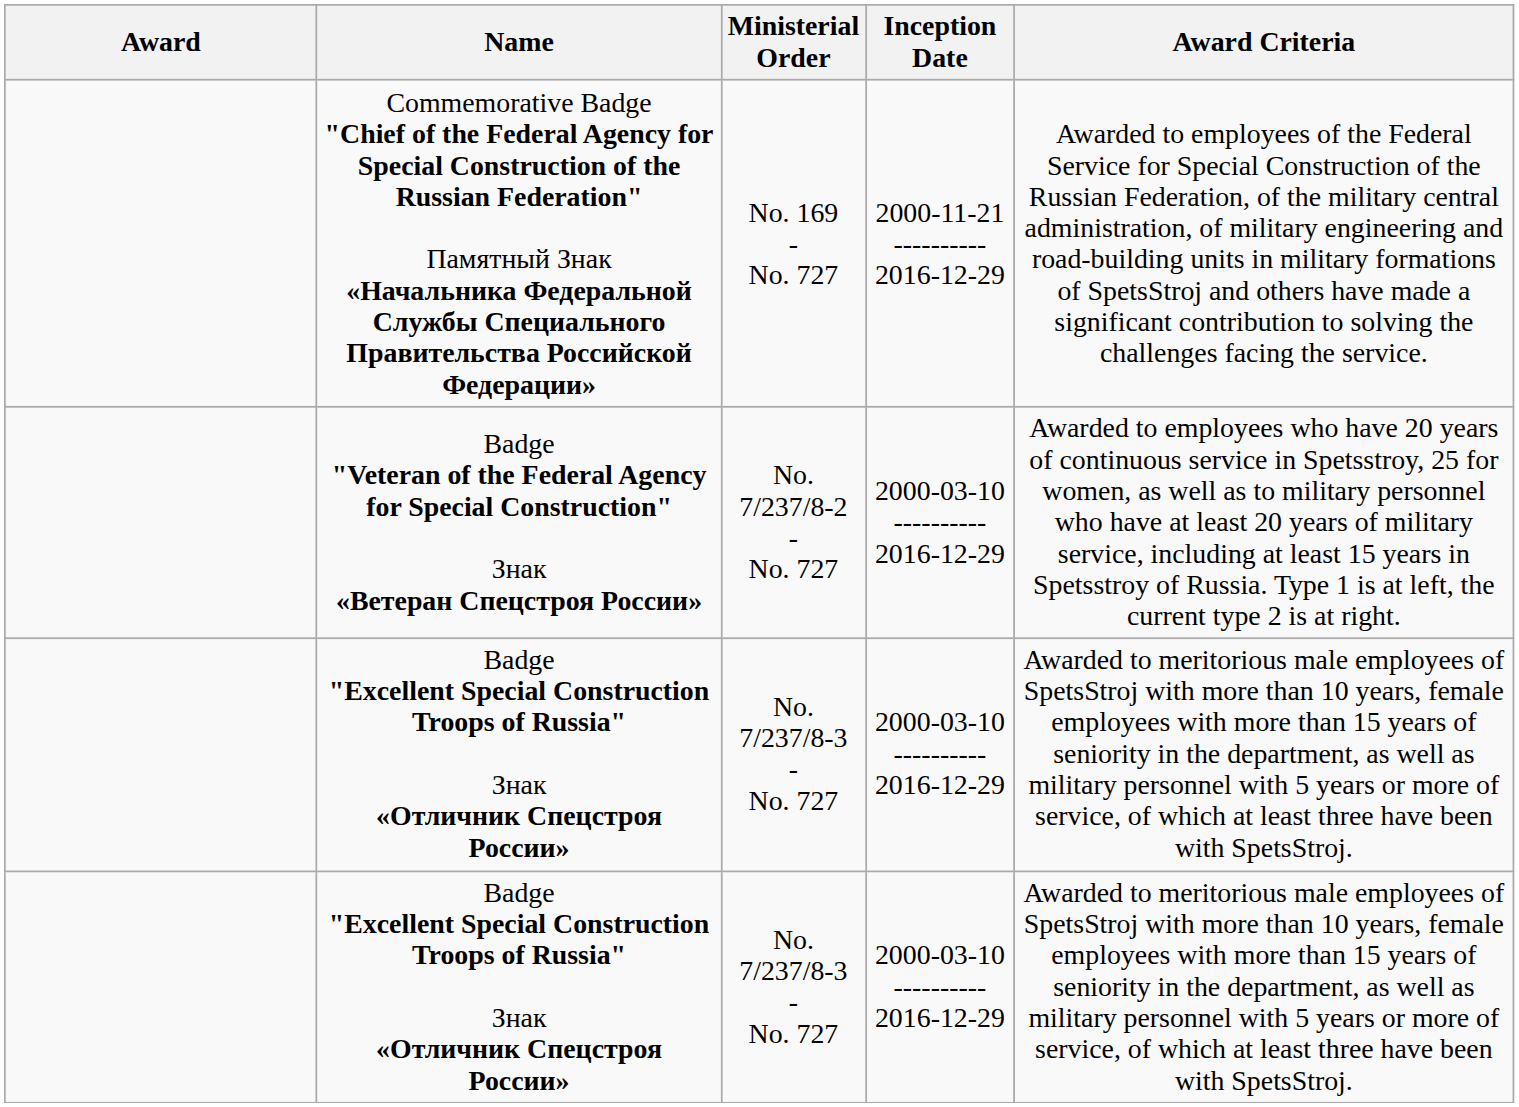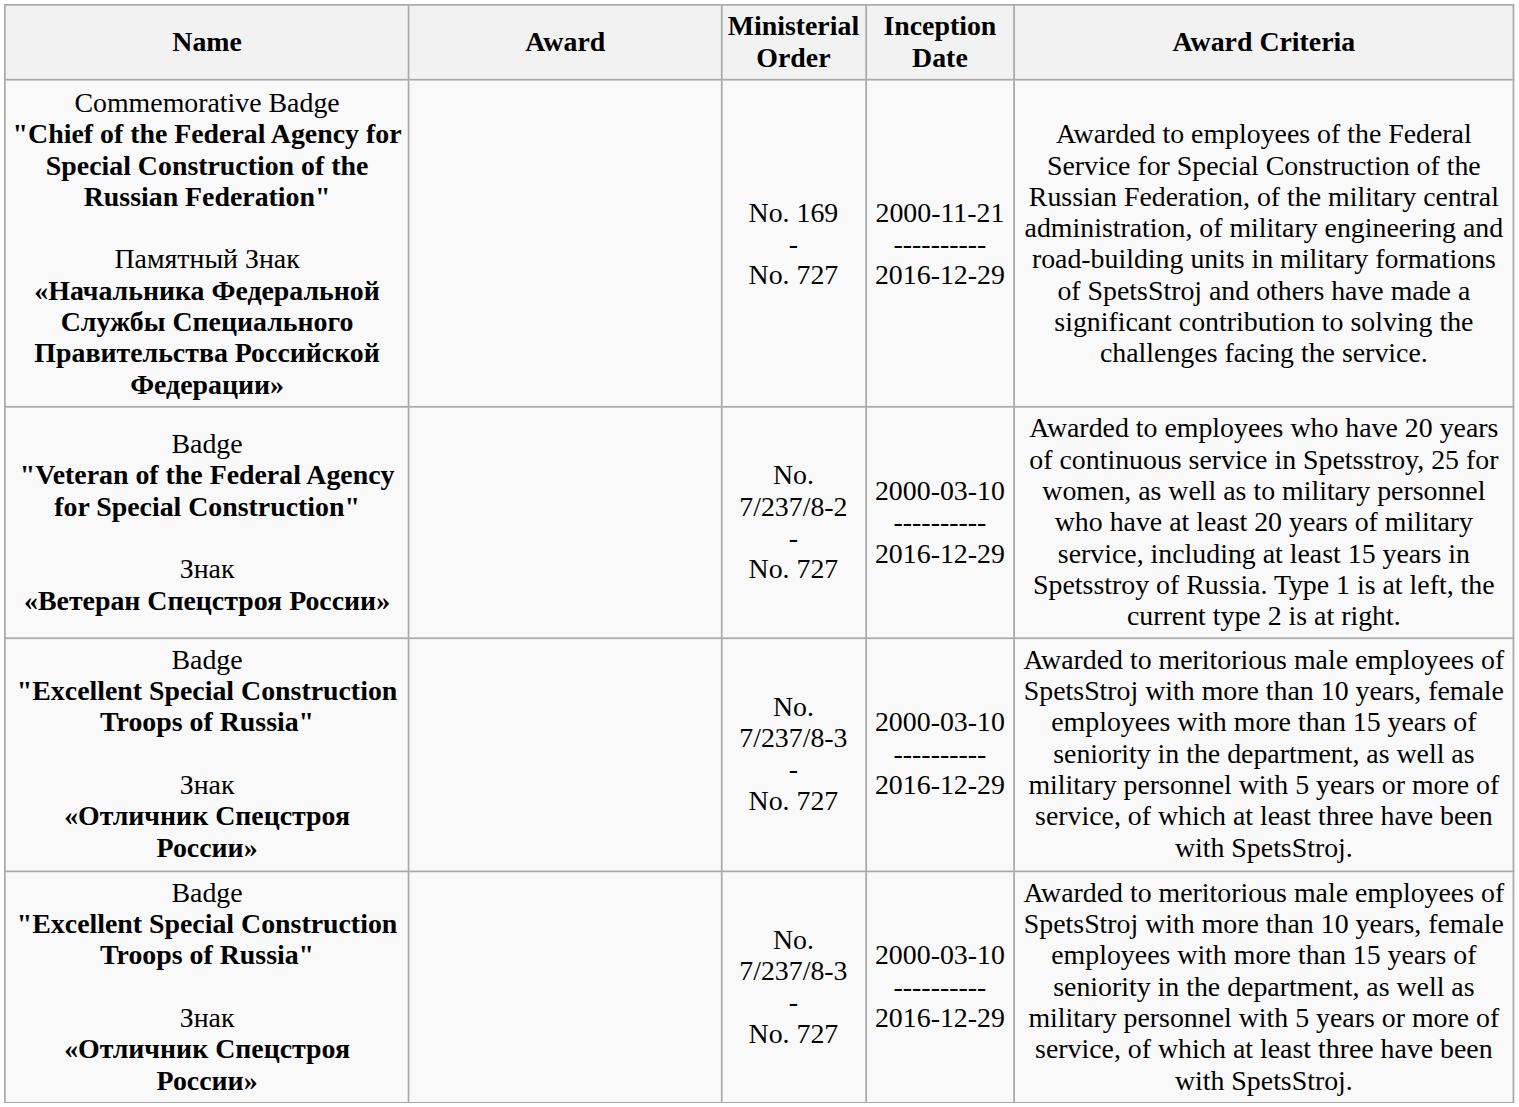columns swapped: (161, 42) <-> (519, 42)
